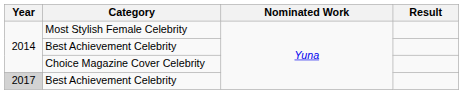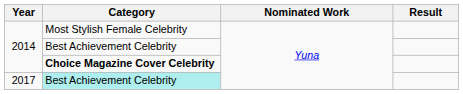(125, 64) normal -> (130, 64) bold
(24, 81) lightgrey background -> (24, 81) no background
(111, 81) no background -> (111, 81) paleturquoise background
